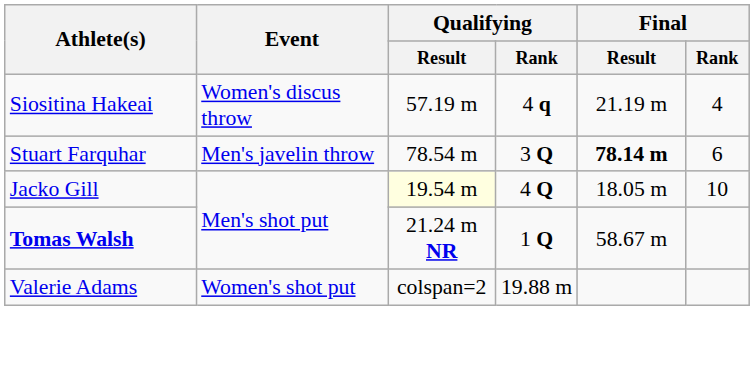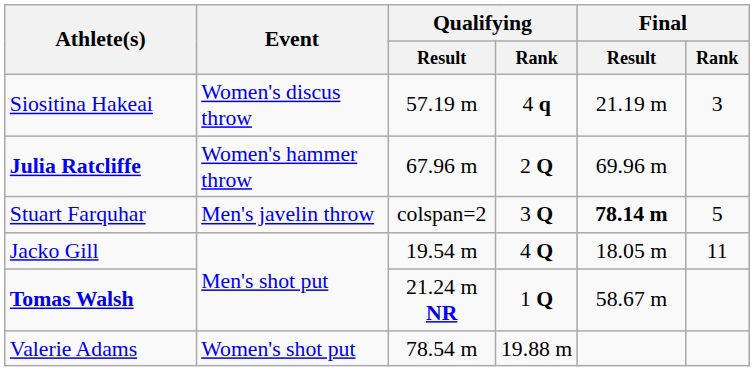(717, 104) 4 -> (717, 104) 3
+ row: (75, 166)
(442, 153) 78.54 m -> (442, 215) colspan=2
(717, 153) 6 -> (717, 215) 5
(442, 189) lightyellow background -> (442, 251) no background
(717, 189) 10 -> (717, 251) 11
(442, 286) colspan=2 -> (442, 348) 78.54 m
